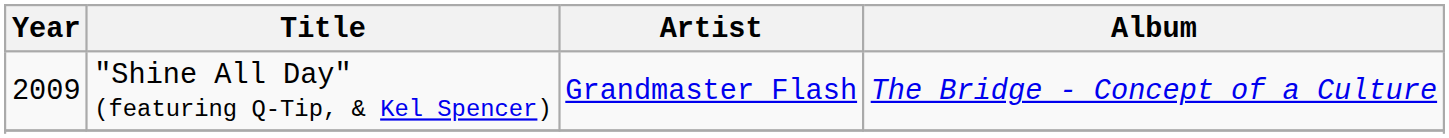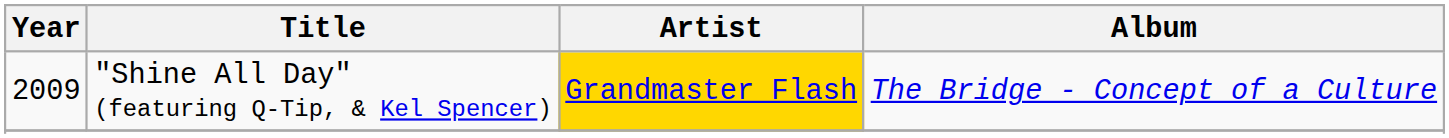(711, 92) no background -> (711, 92) gold background
